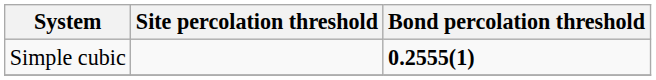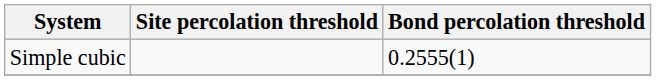(431, 57) bold -> (431, 57) normal
